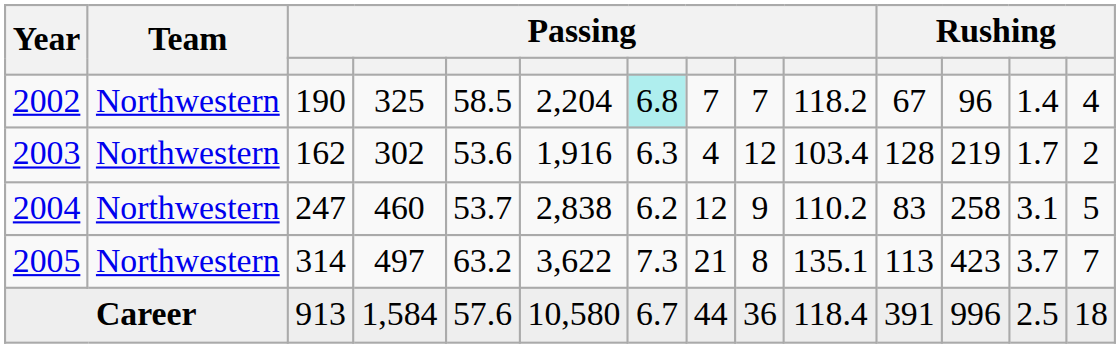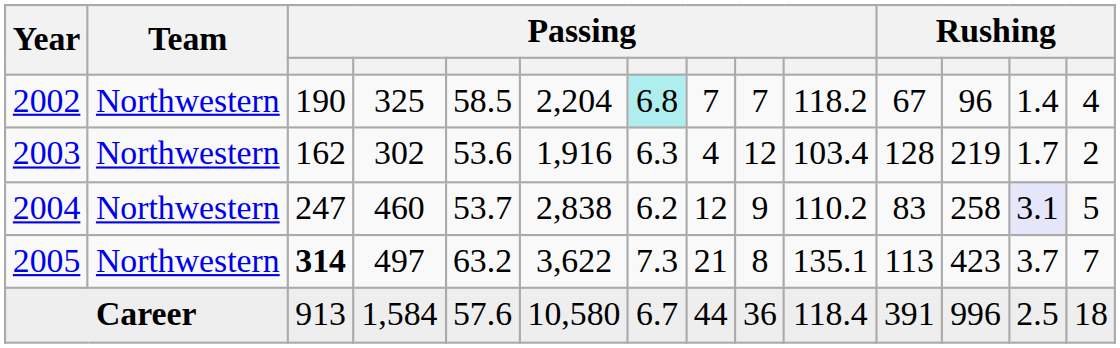(1037, 207) no background -> (1037, 207) lavender background
(321, 260) normal -> (321, 260) bold
